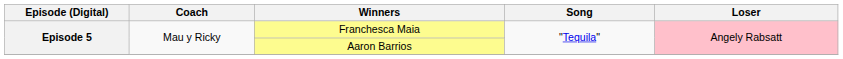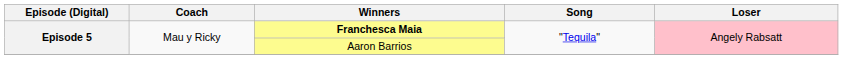(379, 29) normal -> (379, 29) bold
